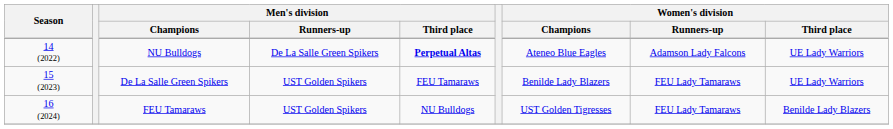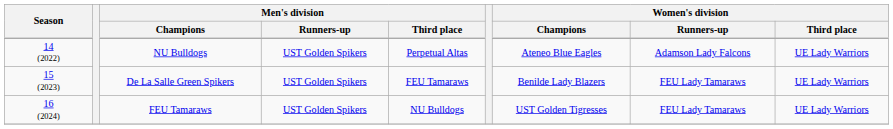(325, 53) De La Salle Green Spikers -> (325, 53) UST Golden Spikers
(448, 53) bold -> (437, 53) normal
(827, 110) Benilde Lady Blazers -> (832, 110) UE Lady Warriors
